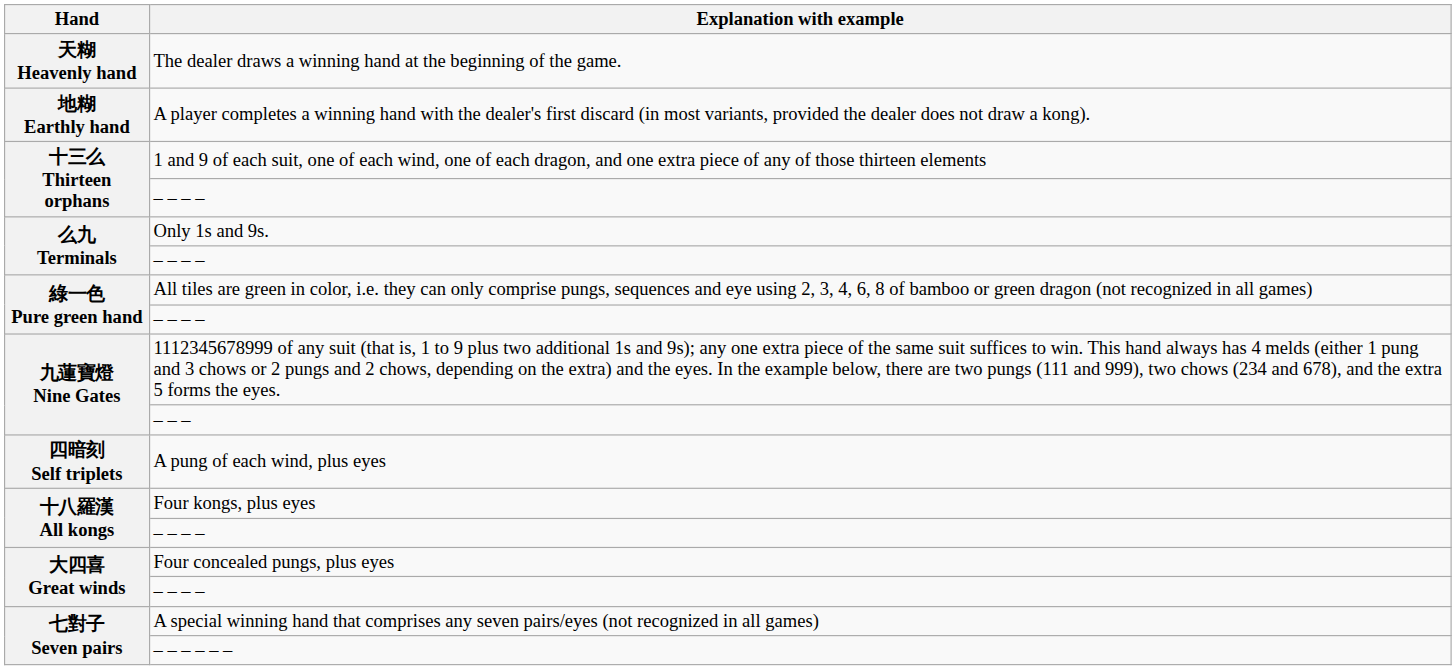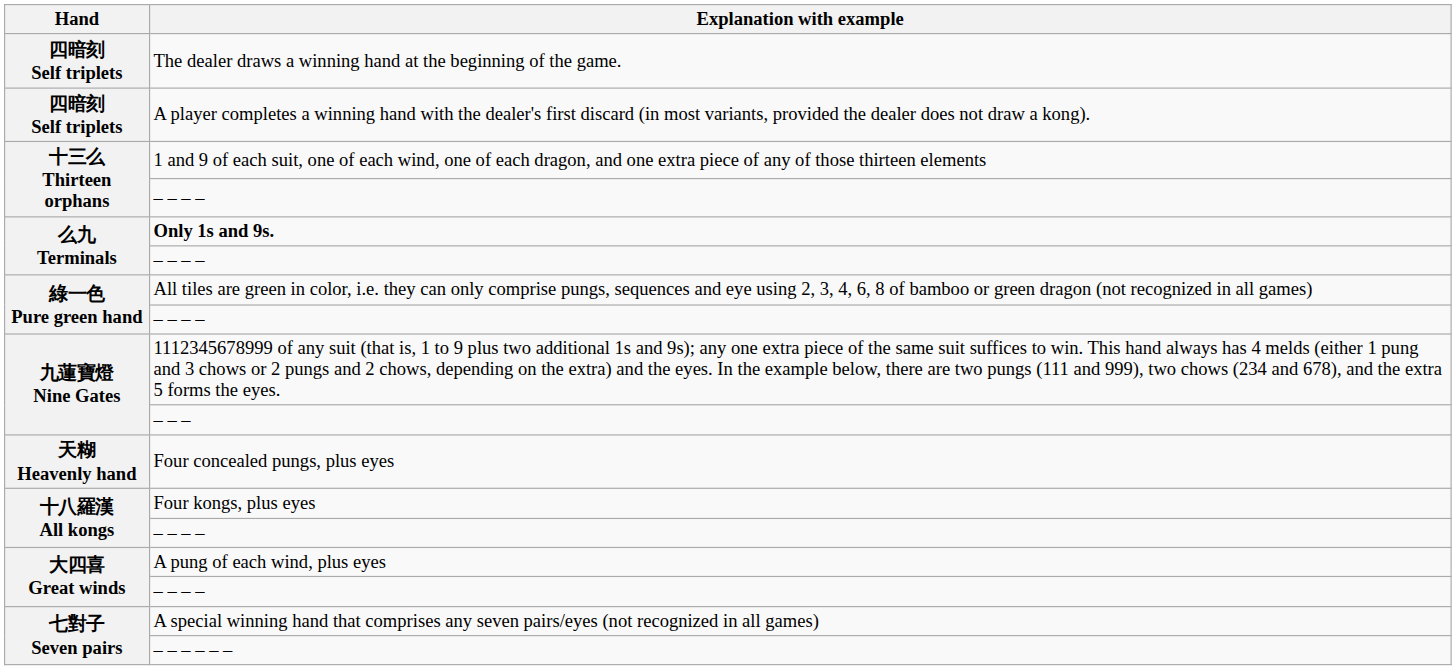(77, 61) 天糊 Heavenly hand -> (77, 61) 四暗刻 Self triplets
(77, 115) 地糊 Earthly hand -> (77, 115) 四暗刻 Self triplets
(211, 230) normal -> (214, 230) bold
(77, 462) 四暗刻 Self triplets -> (77, 462) 天糊 Heavenly hand
(270, 461) A pung of each wind, plus eyes -> (274, 461) Four concealed pungs, plus eyes
(274, 561) Four concealed pungs, plus eyes -> (270, 561) A pung of each wind, plus eyes
